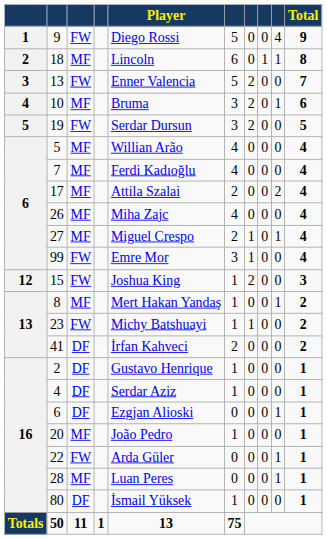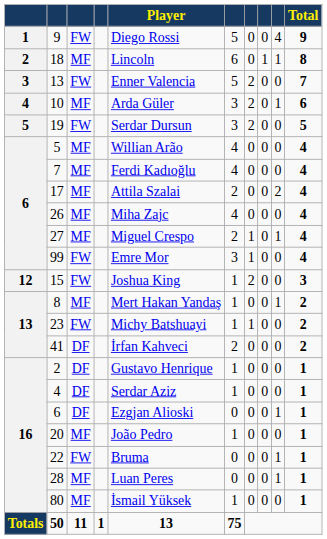(130, 103) Bruma -> (142, 103) Arda Güler
(142, 457) Arda Güler -> (130, 457) Bruma
(81, 501) DF -> (81, 501) MF
